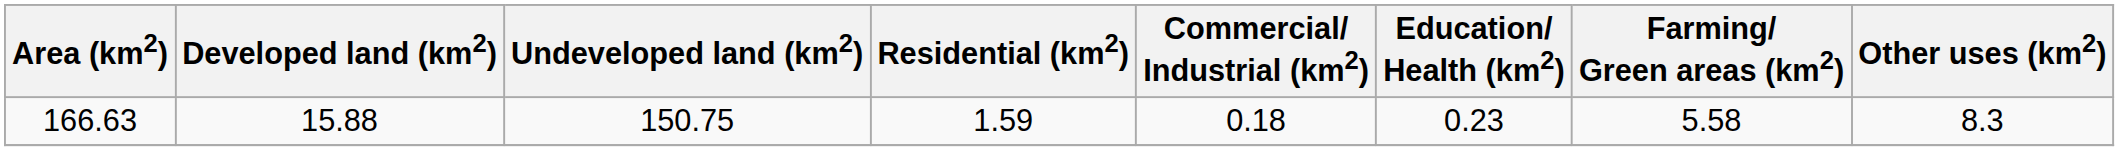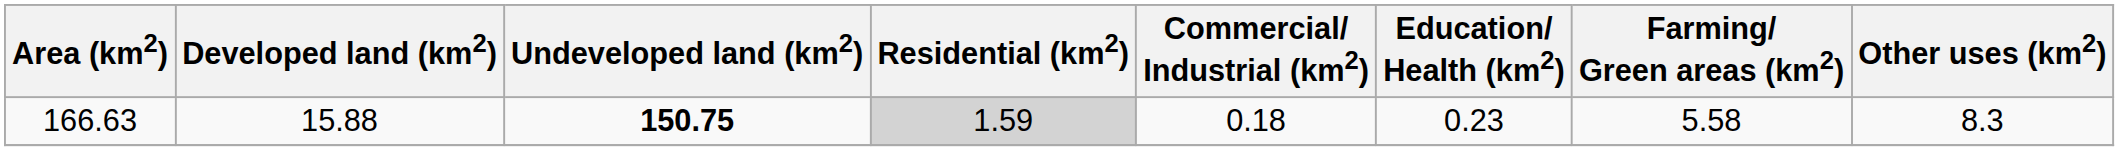(687, 120) normal -> (687, 120) bold
(1003, 120) no background -> (1003, 120) lightgrey background
